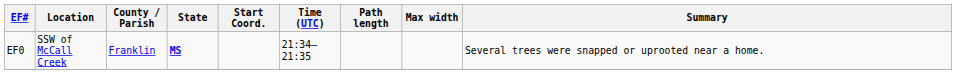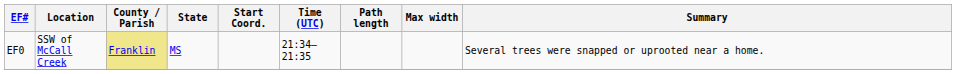(132, 51) no background -> (132, 51) khaki background
(176, 51) bold -> (176, 51) normal
